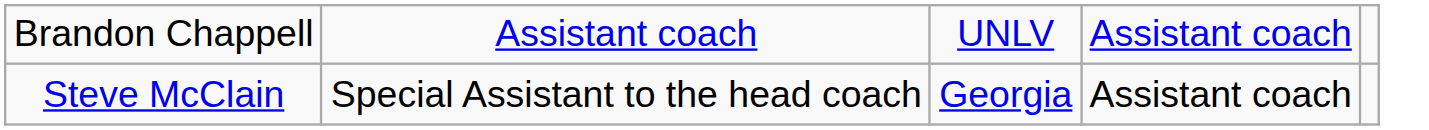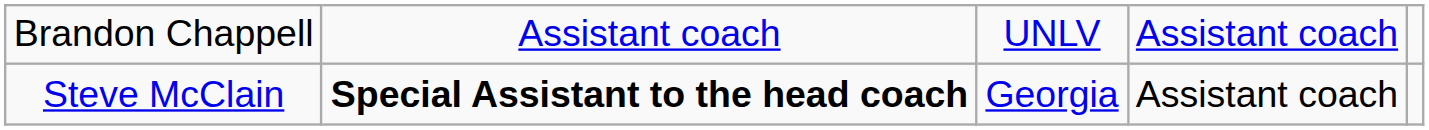(626, 93) normal -> (649, 93) bold
